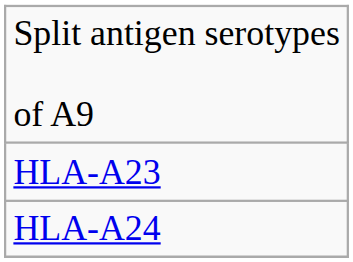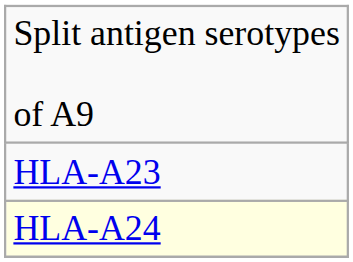(87, 228) no background -> (87, 228) lightyellow background
